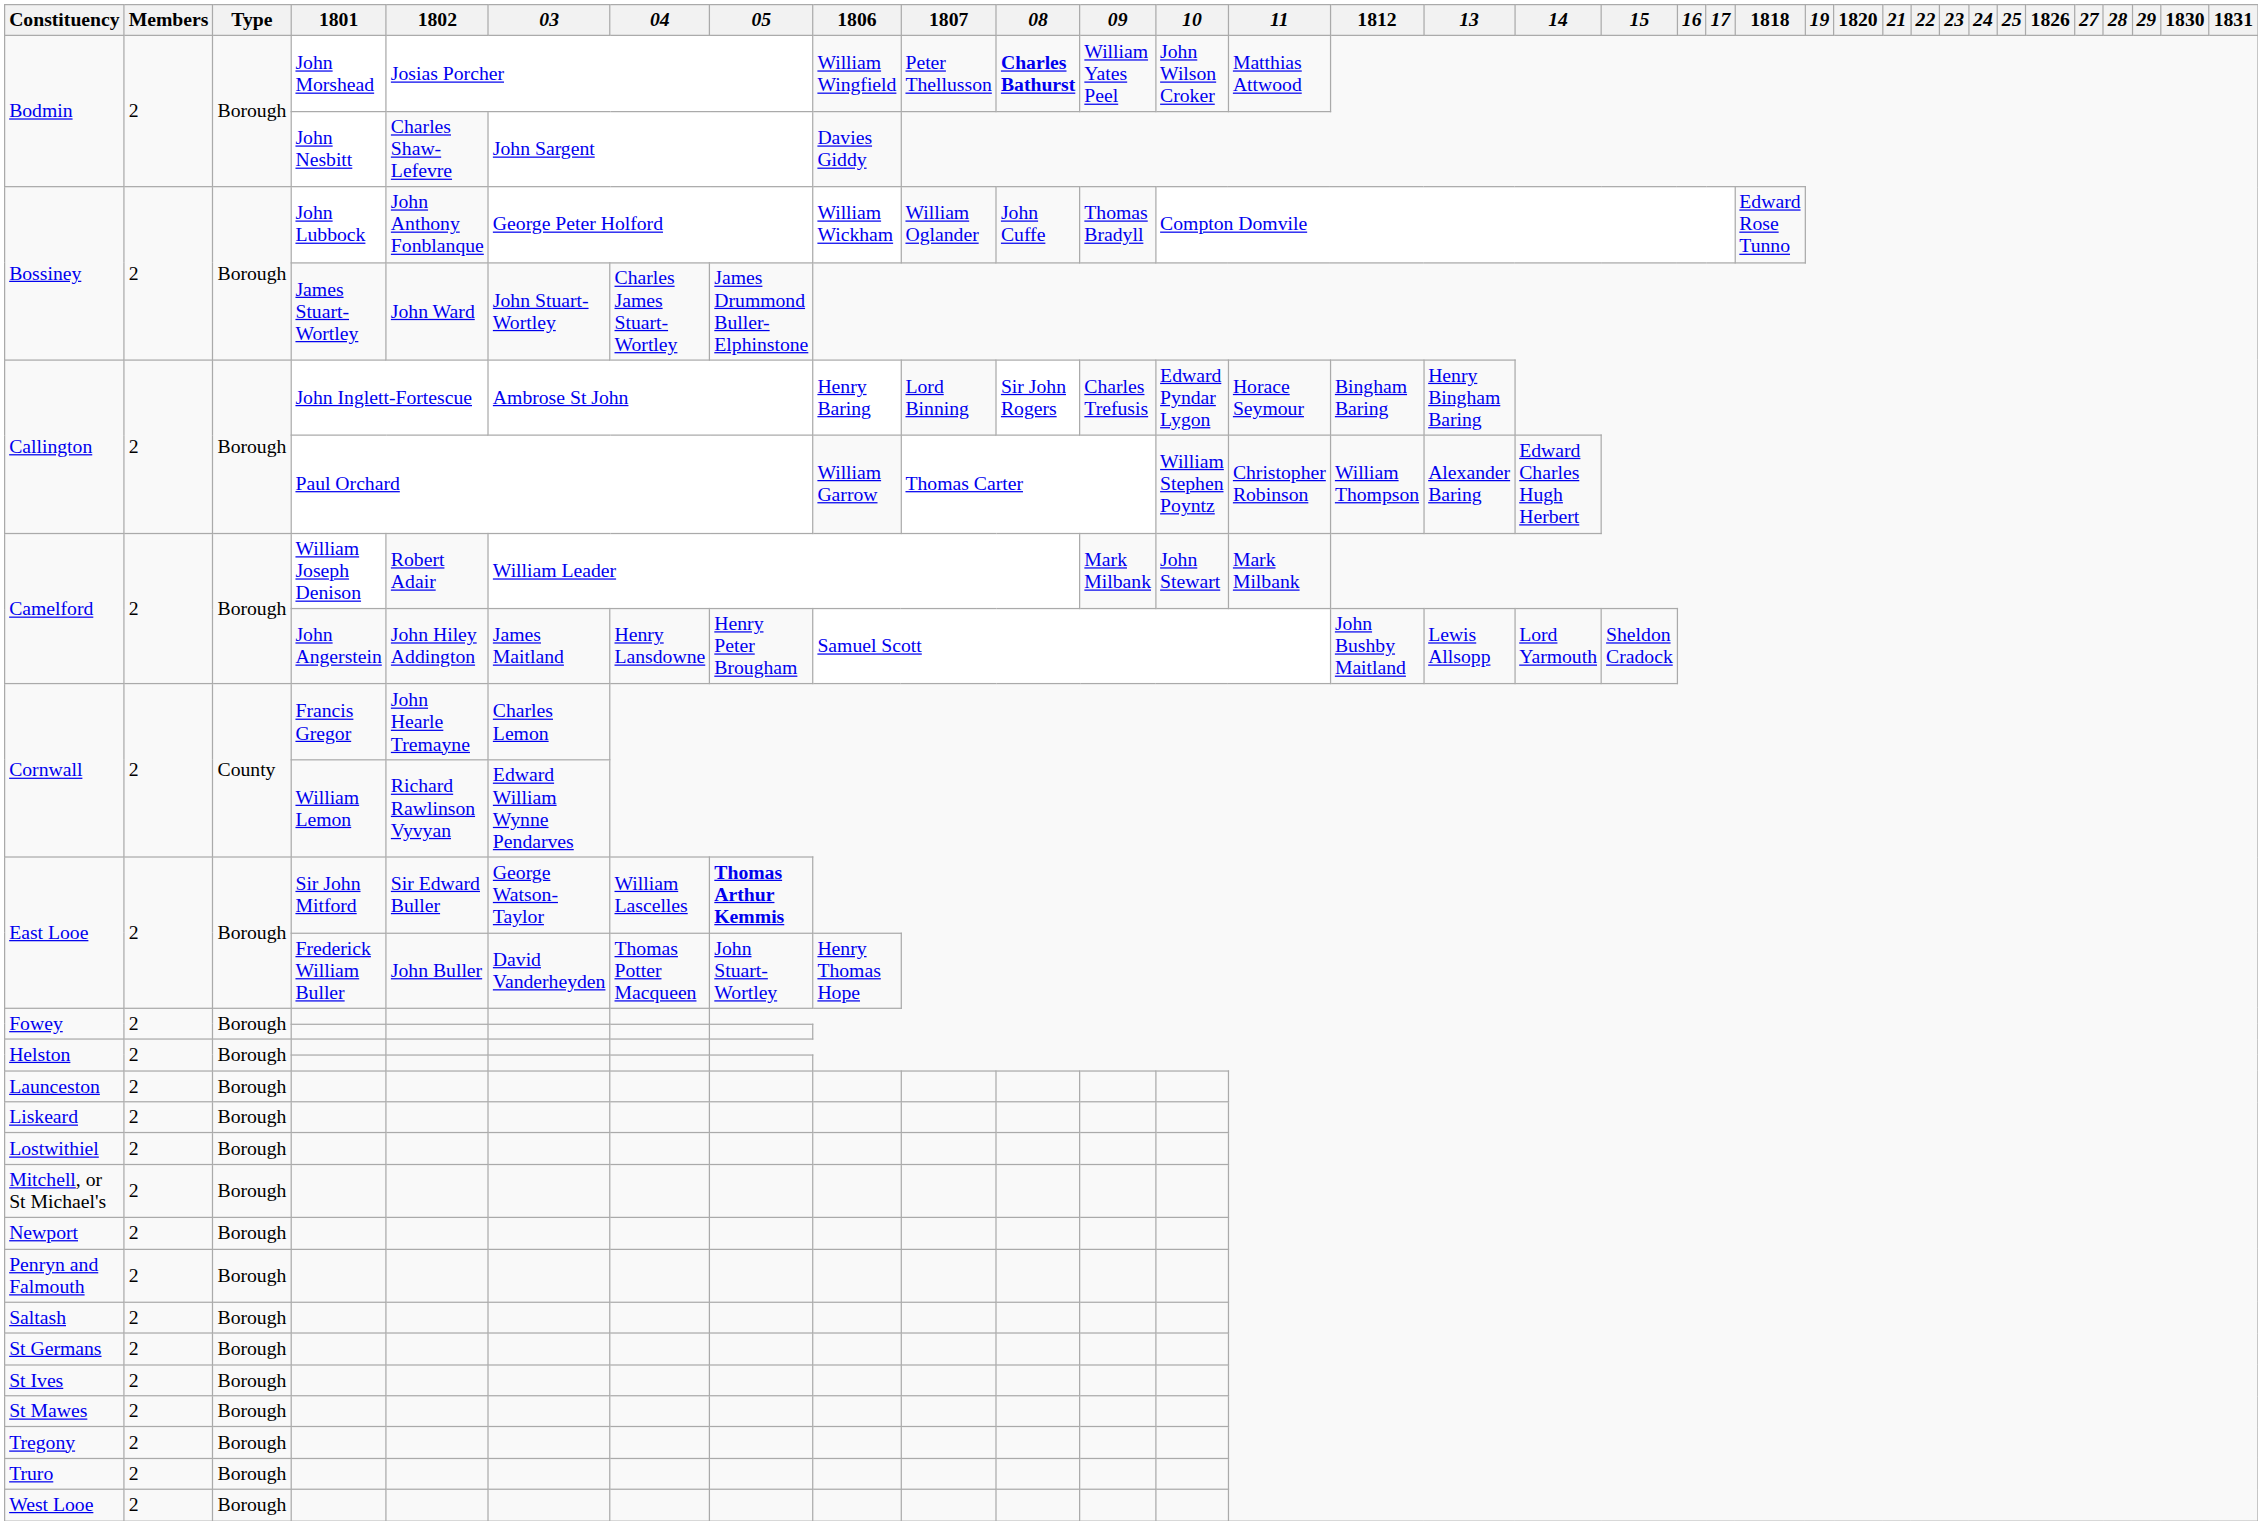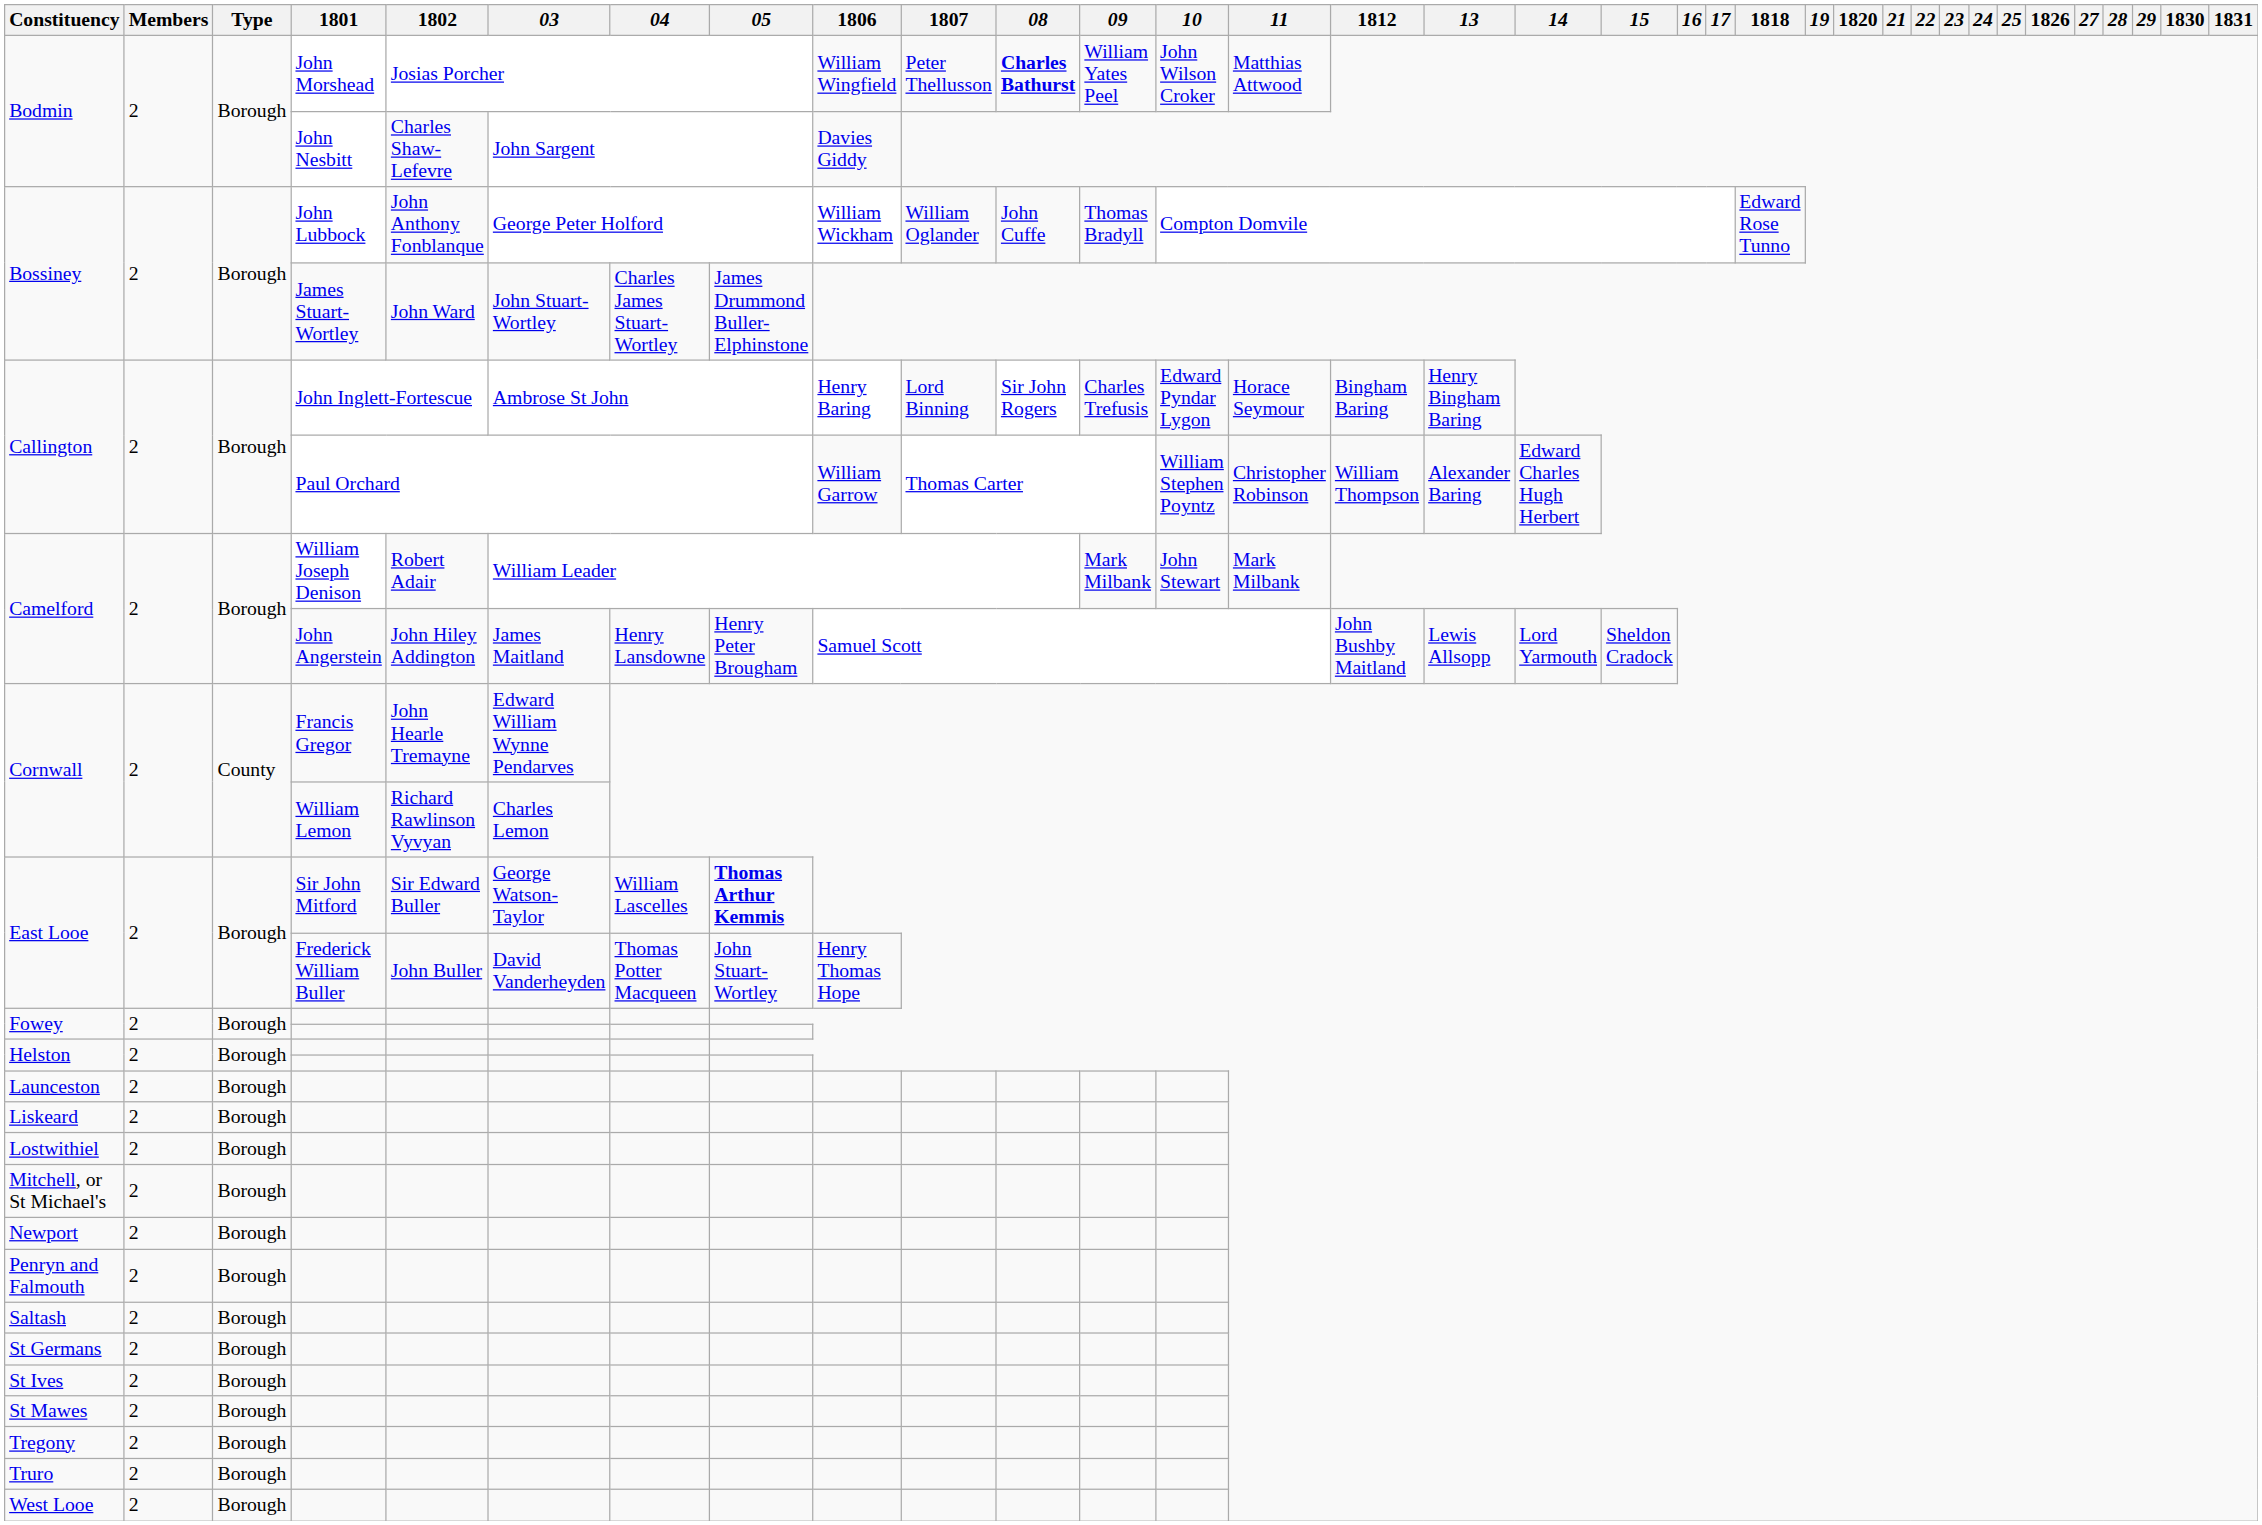(523, 721) Charles Lemon -> (533, 732) Edward William Wynne Pendarves
(533, 808) Edward William Wynne Pendarves -> (523, 819) Charles Lemon
